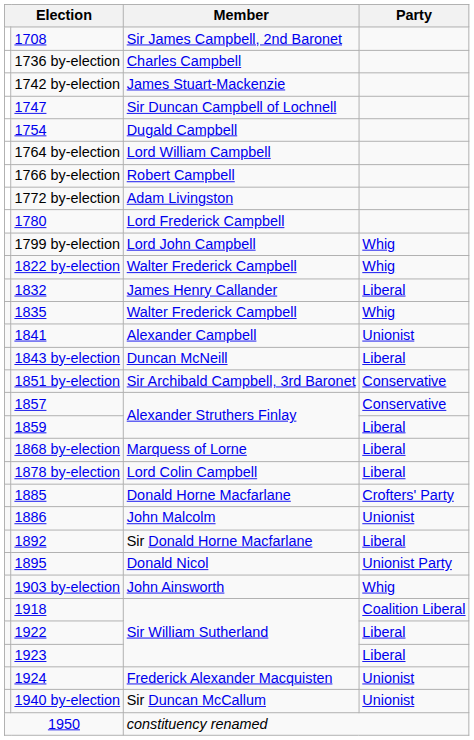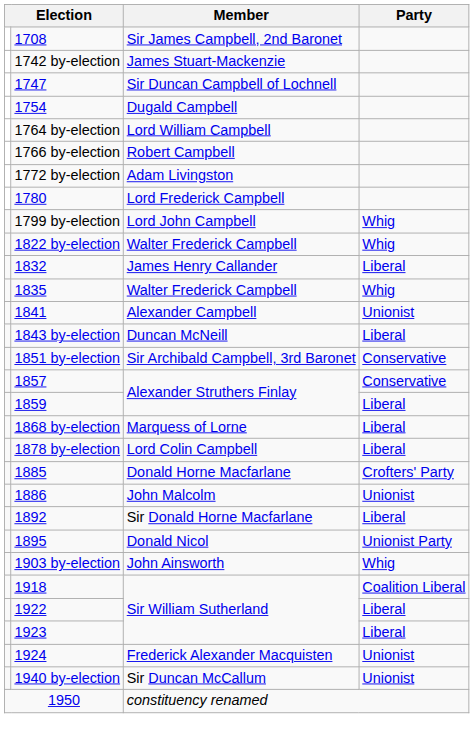- row: (67, 61)
